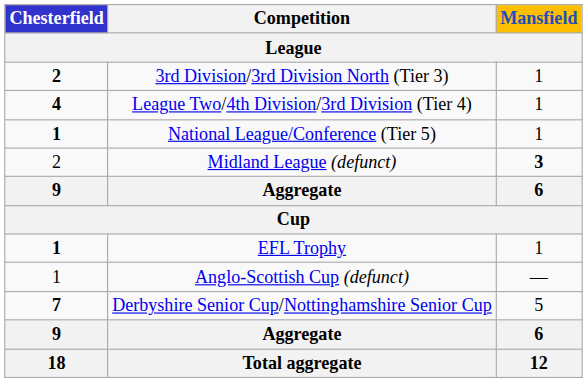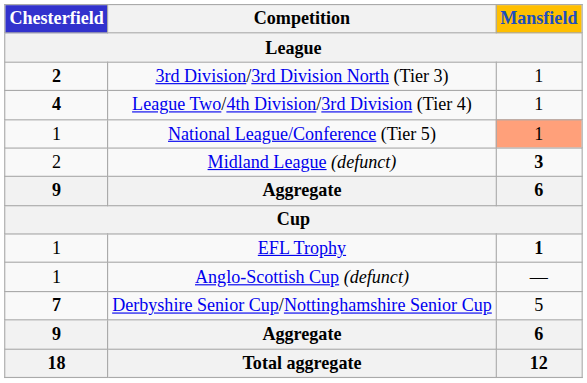(57, 133) bold -> (57, 133) normal
(539, 133) no background -> (539, 133) lightsalmon background
(57, 248) bold -> (57, 248) normal
(539, 248) normal -> (539, 248) bold
